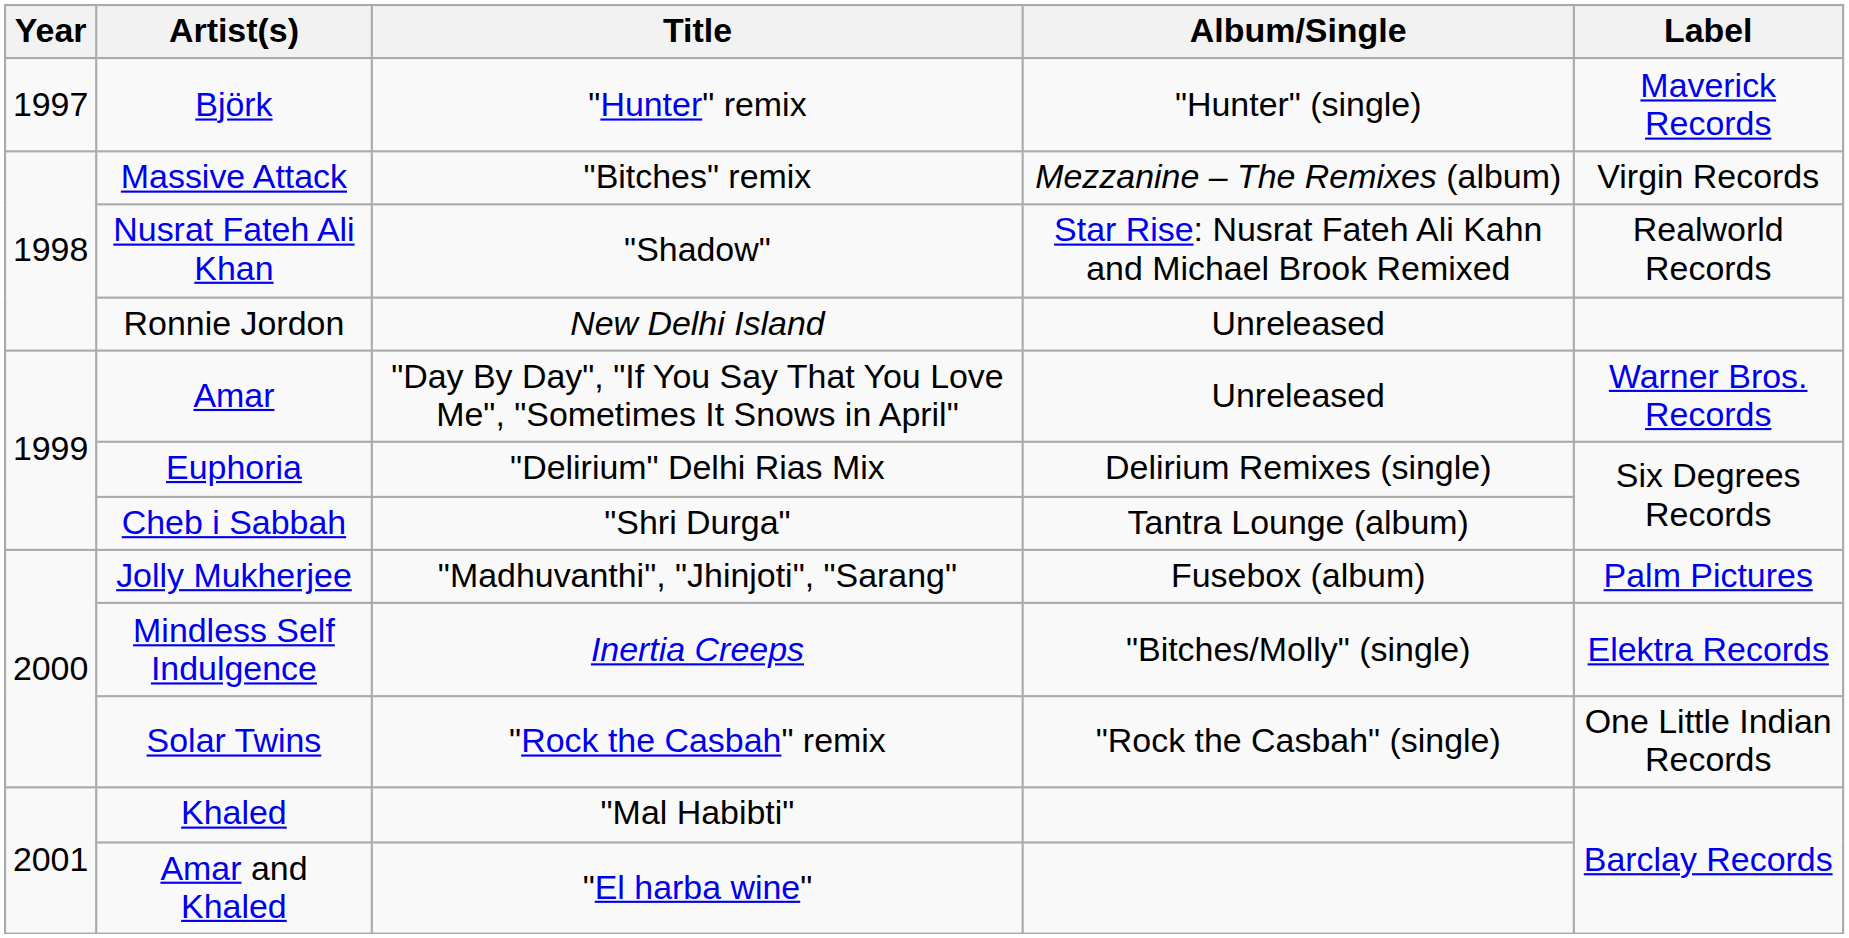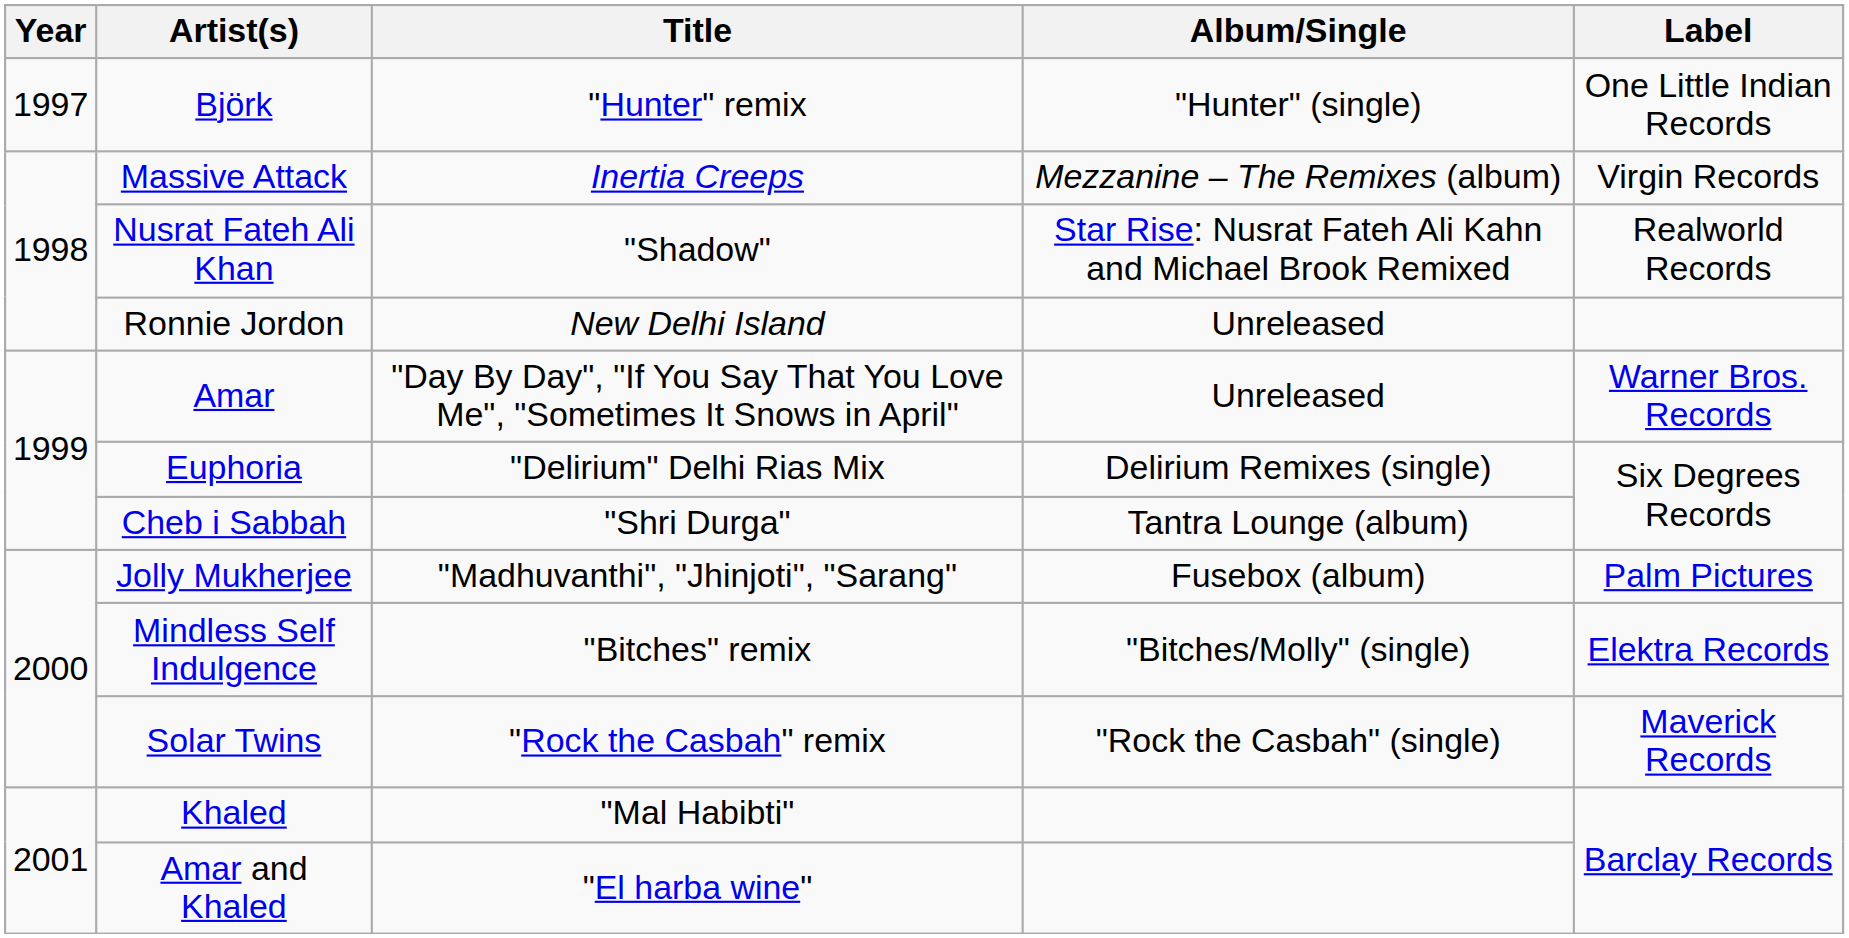(1708, 104) Maverick Records -> (1708, 104) One Little Indian Records
(697, 177) "Bitches" remix -> (697, 177) Inertia Creeps
(697, 649) Inertia Creeps -> (697, 649) "Bitches" remix
(1708, 741) One Little Indian Records -> (1708, 741) Maverick Records
